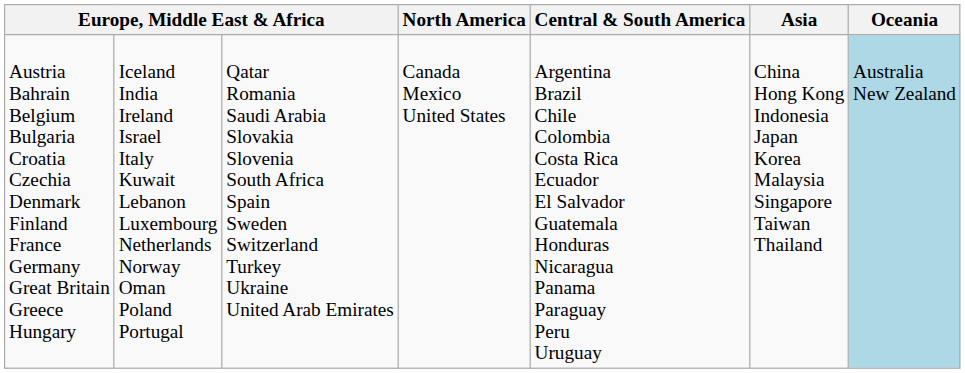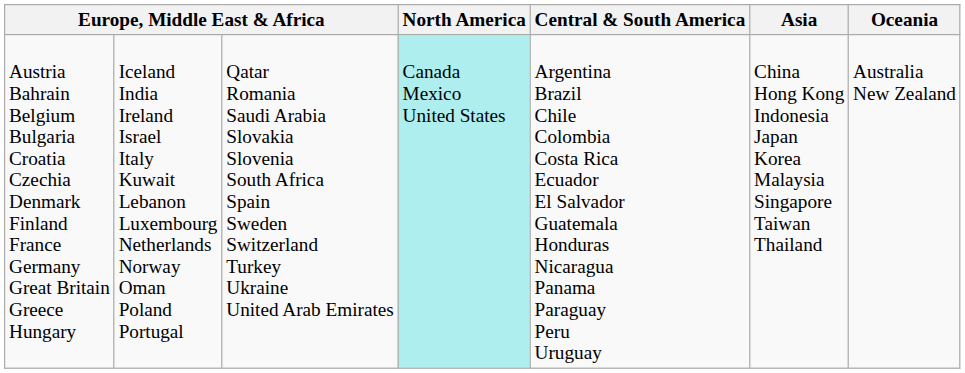(454, 93) no background -> (454, 93) paleturquoise background
(905, 82) lightblue background -> (905, 82) no background
